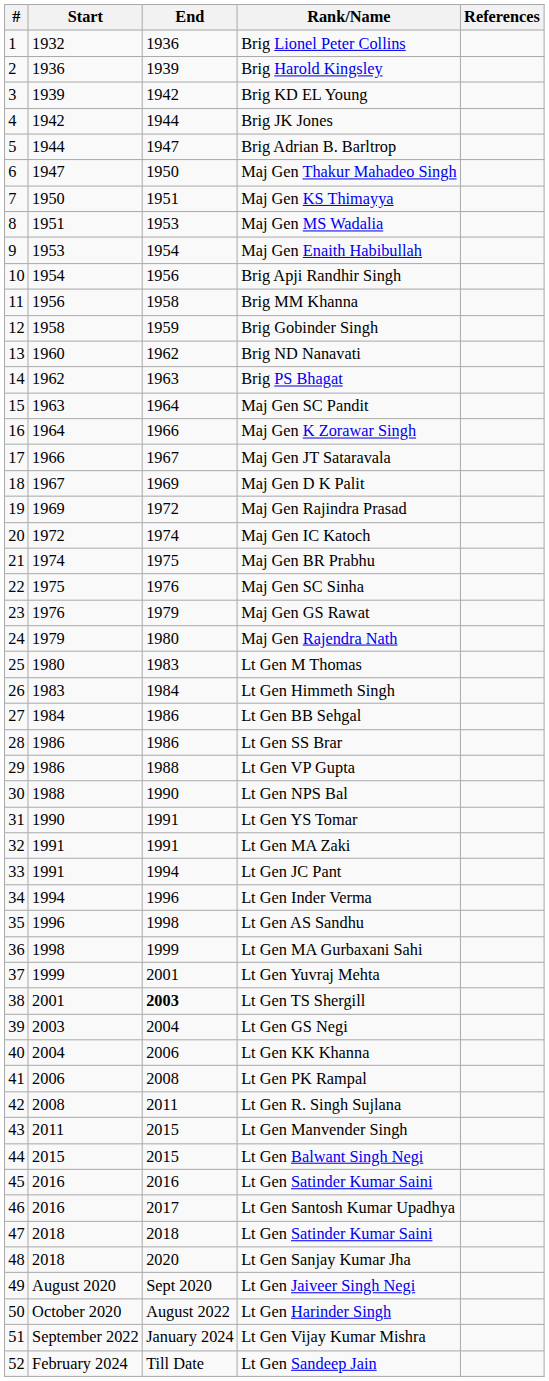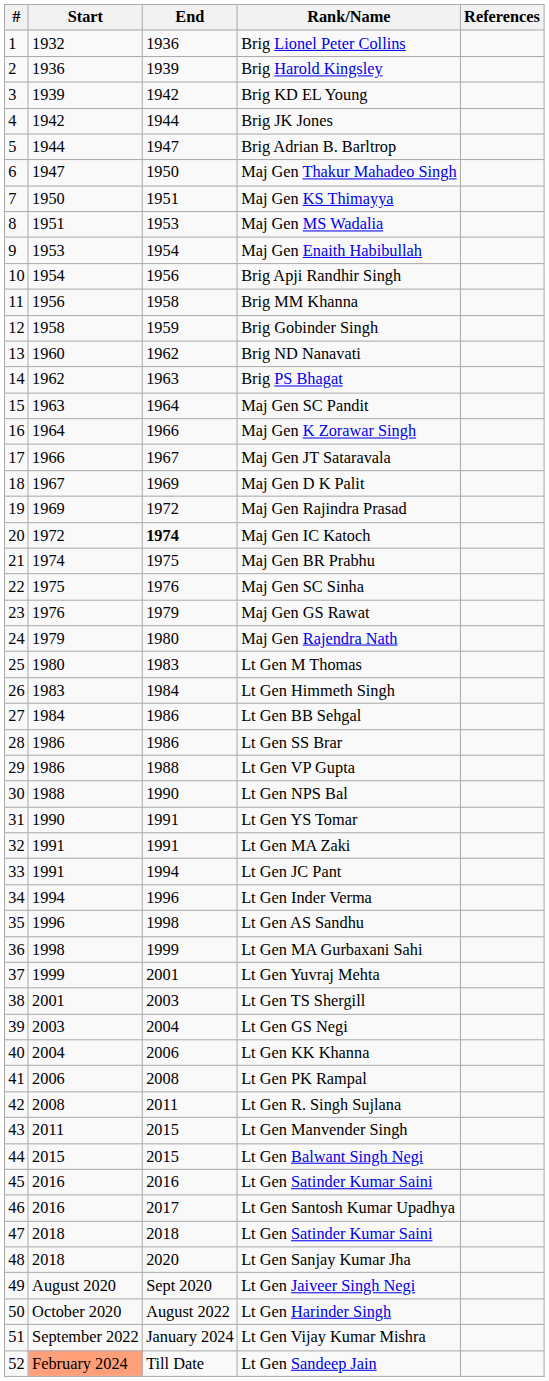(162, 535) normal -> (162, 535) bold
(162, 1000) bold -> (162, 1000) normal
(80, 1363) no background -> (80, 1363) lightsalmon background
